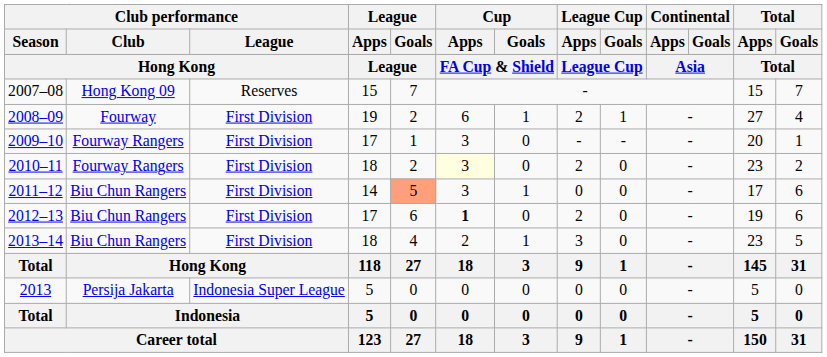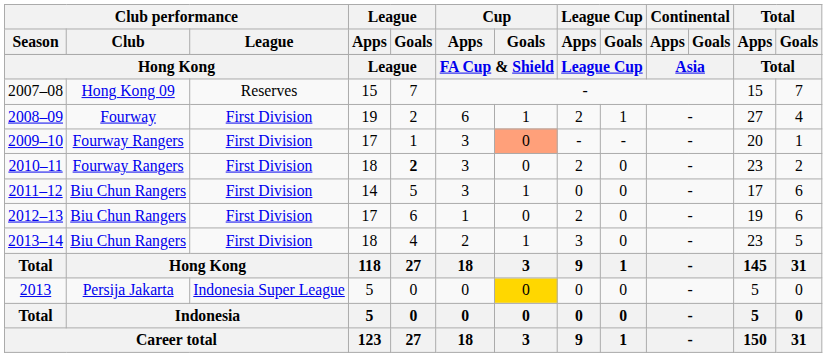(526, 141) no background -> (526, 141) lightsalmon background
(413, 166) normal -> (413, 166) bold
(465, 166) lightyellow background -> (465, 166) no background
(413, 191) lightsalmon background -> (413, 191) no background
(465, 215) bold -> (465, 215) normal
(526, 290) no background -> (526, 290) gold background
